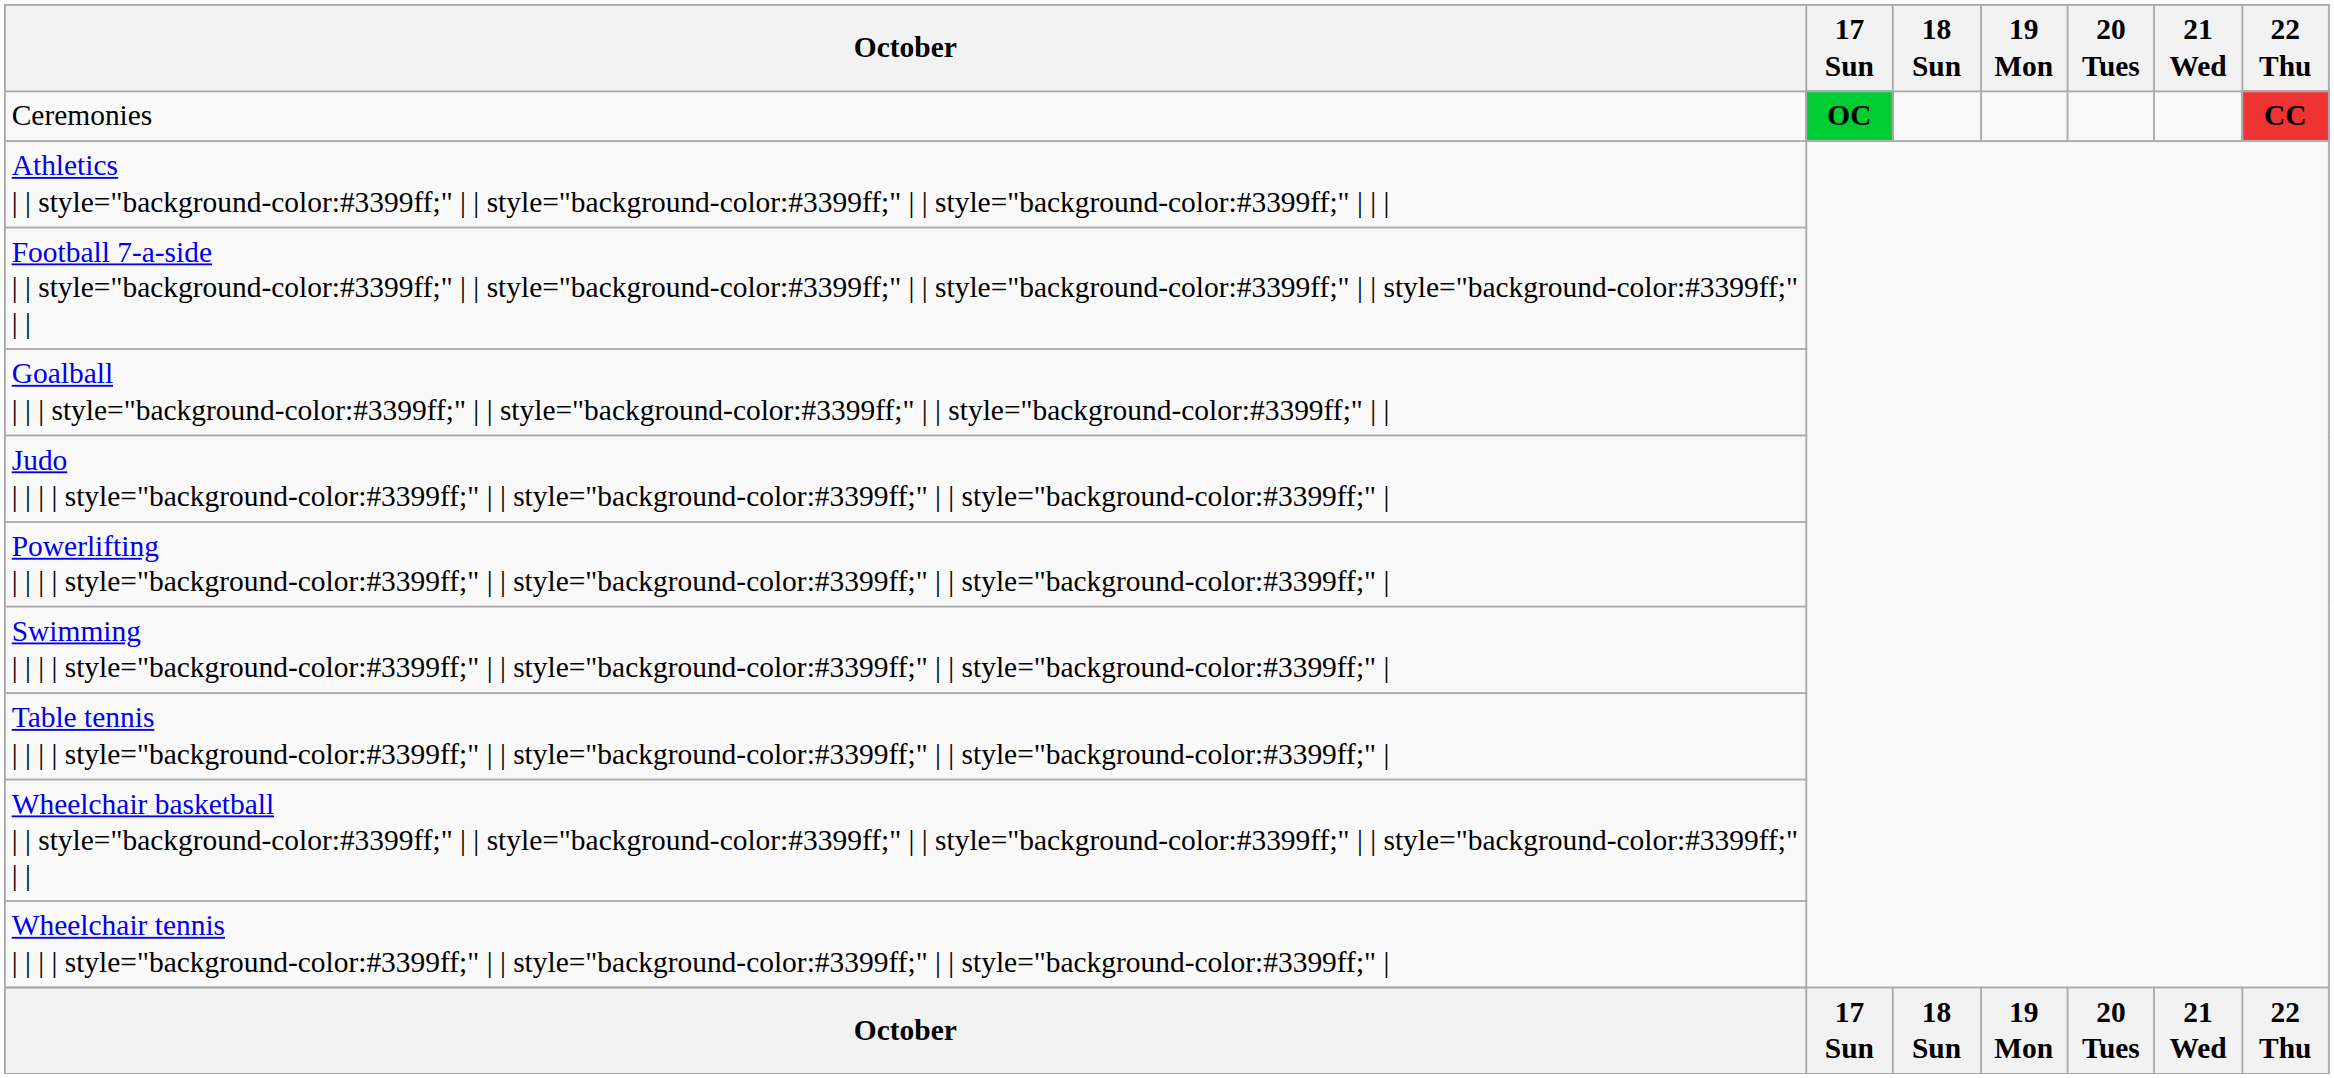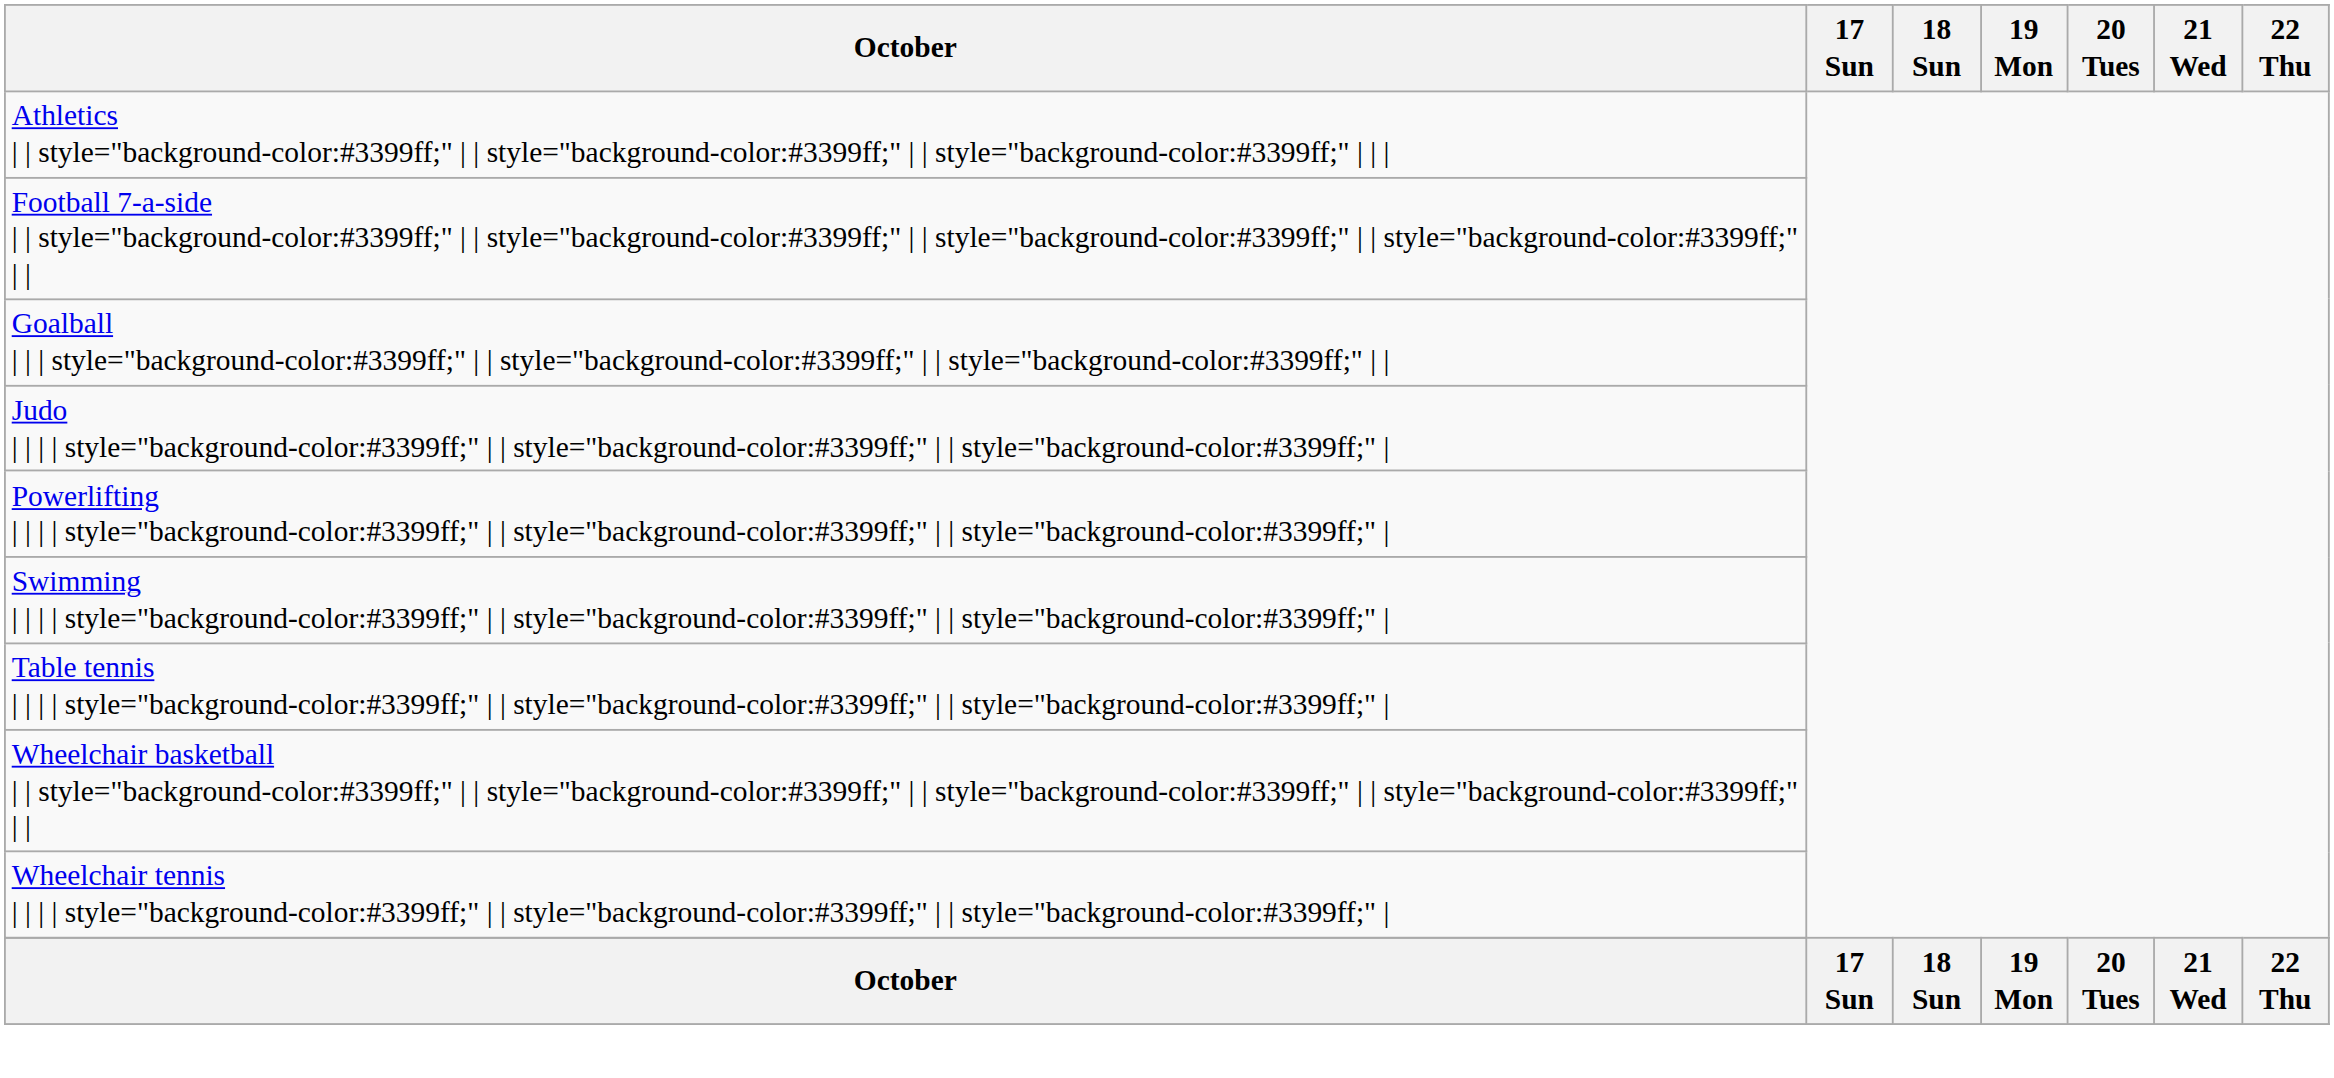- row: (82, 115)
